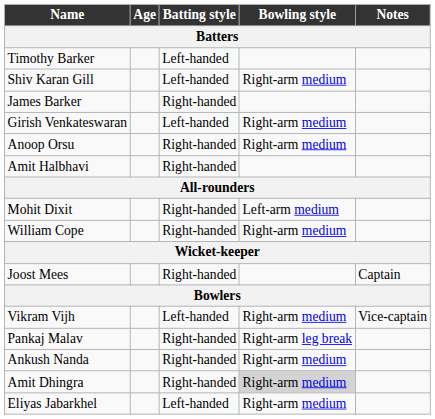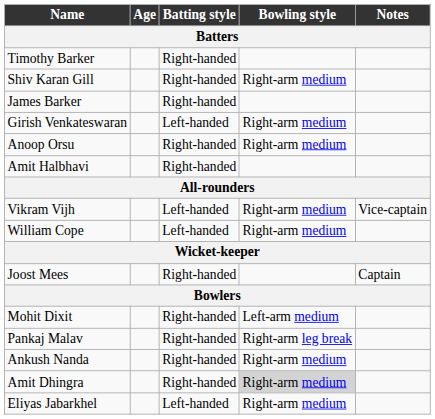(195, 58) Left-handed -> (199, 58) Right-handed
(195, 79) Left-handed -> (199, 79) Right-handed
rows swapped: (41, 317) <-> (40, 209)
(199, 230) Right-handed -> (195, 230) Left-handed
